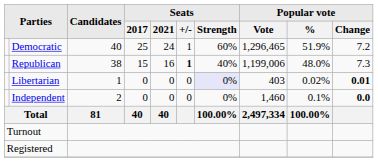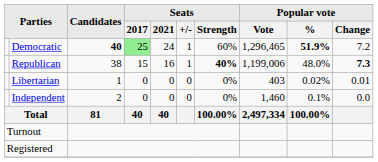(116, 47) normal -> (116, 47) bold
(143, 47) no background -> (143, 47) lightgreen background
(316, 47) normal -> (315, 47) bold
(189, 64) bold -> (189, 64) normal
(227, 64) normal -> (226, 64) bold
(363, 64) normal -> (363, 64) bold
(230, 81) lavender background -> (230, 81) no background
(361, 81) bold -> (361, 81) normal
(363, 98) bold -> (363, 98) normal
